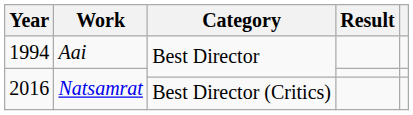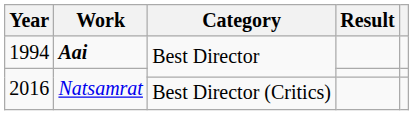(72, 52) normal -> (73, 52) bold
